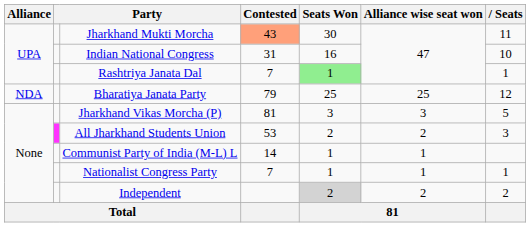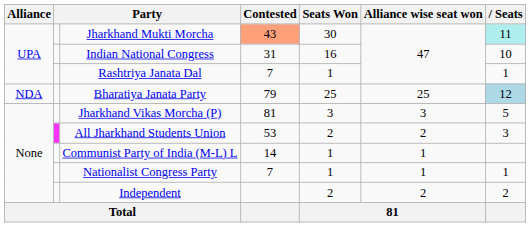(506, 34) no background -> (506, 34) paleturquoise background
(330, 73) lightgreen background -> (330, 73) no background
(506, 93) no background -> (506, 93) lightblue background
(330, 192) lightgrey background -> (330, 192) no background
